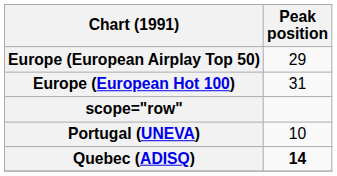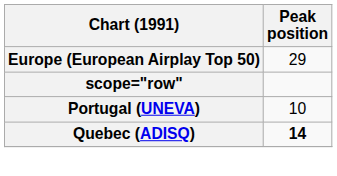- row: (134, 84)
